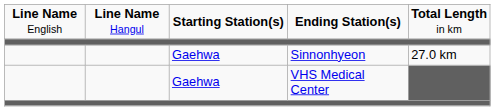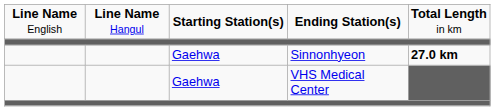(434, 55) normal -> (434, 55) bold
